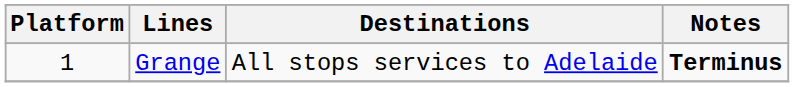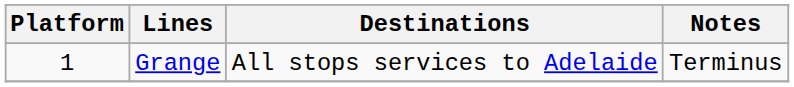(726, 63) bold -> (726, 63) normal
